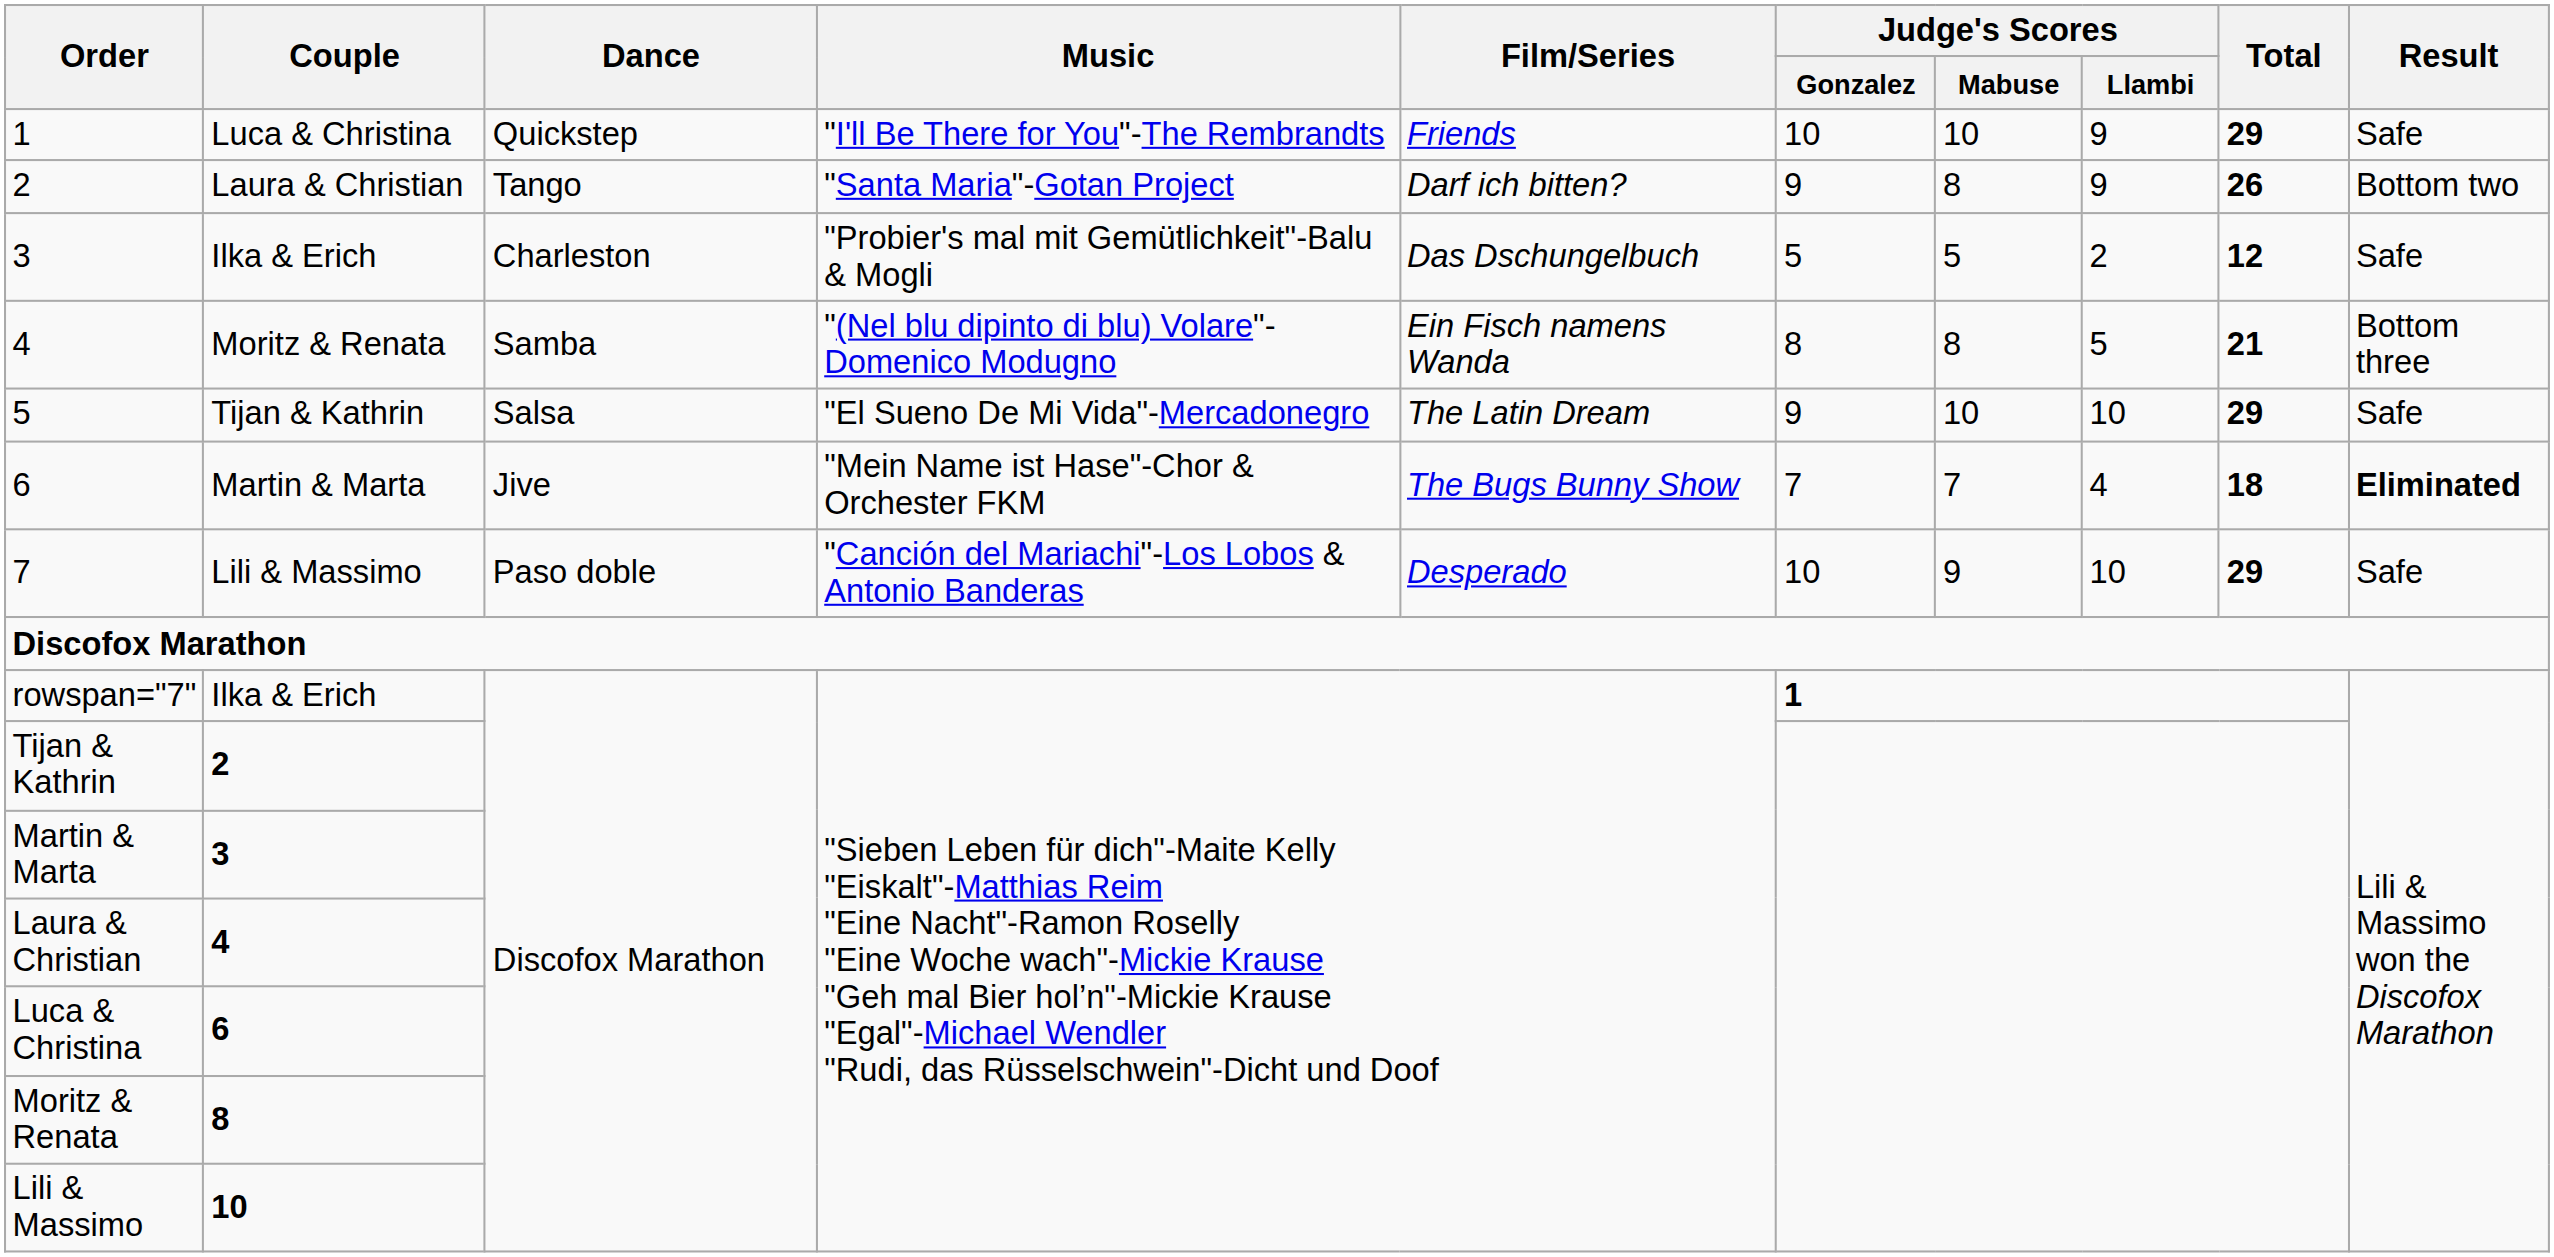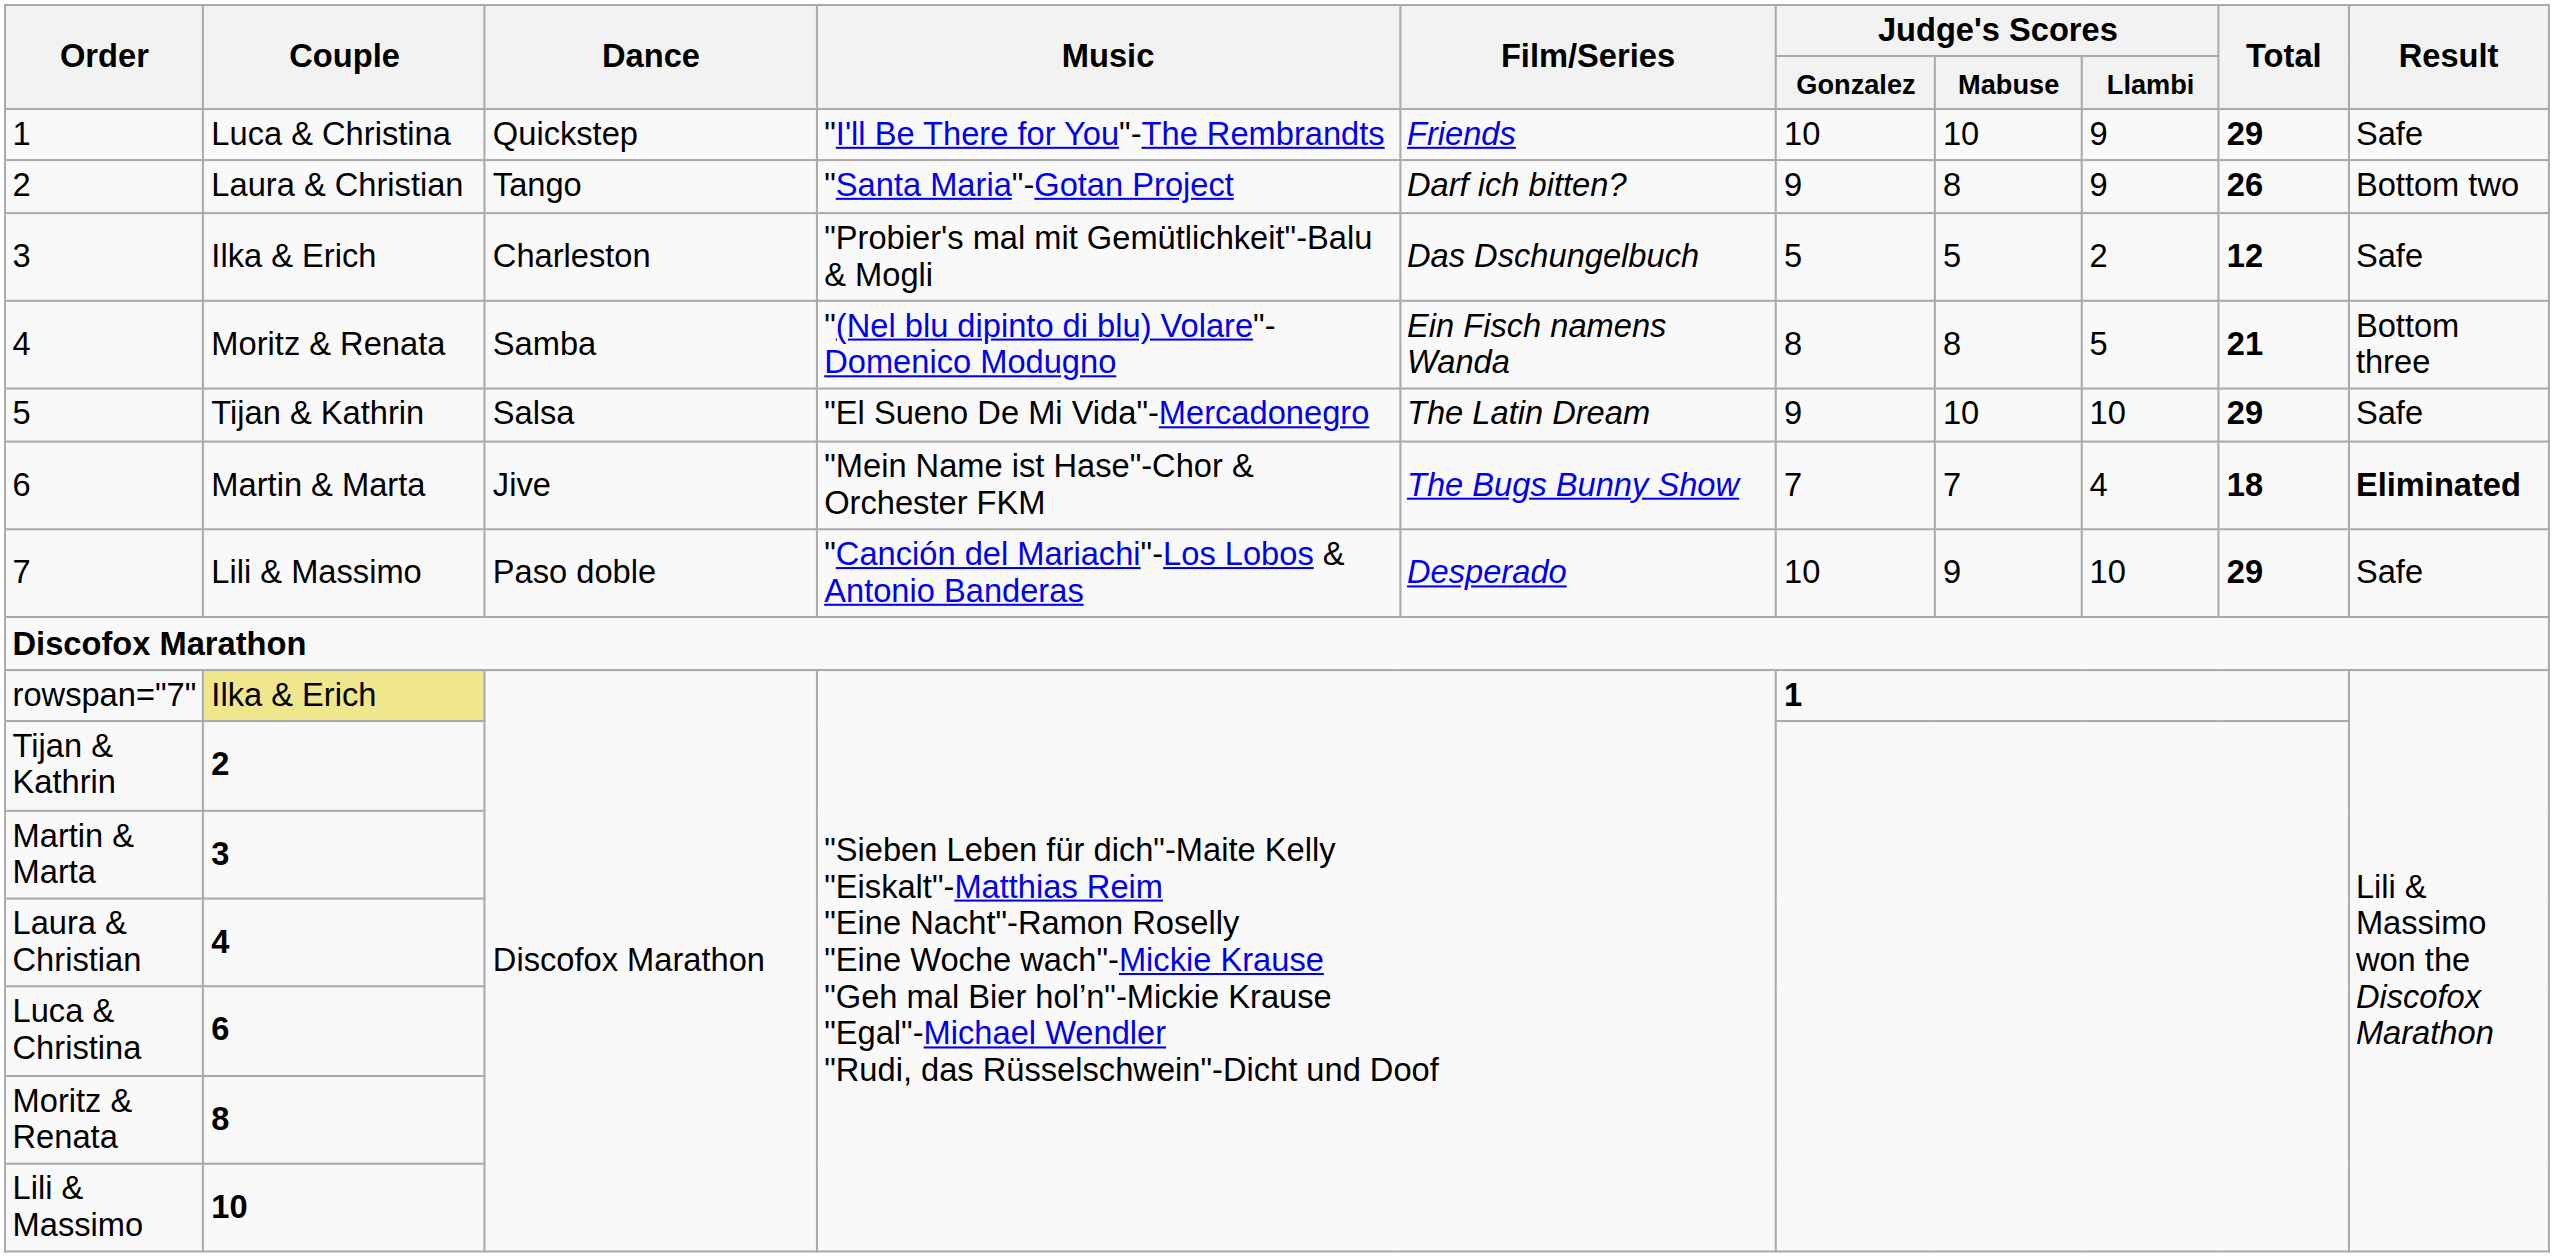(294, 694) no background -> (294, 694) khaki background
